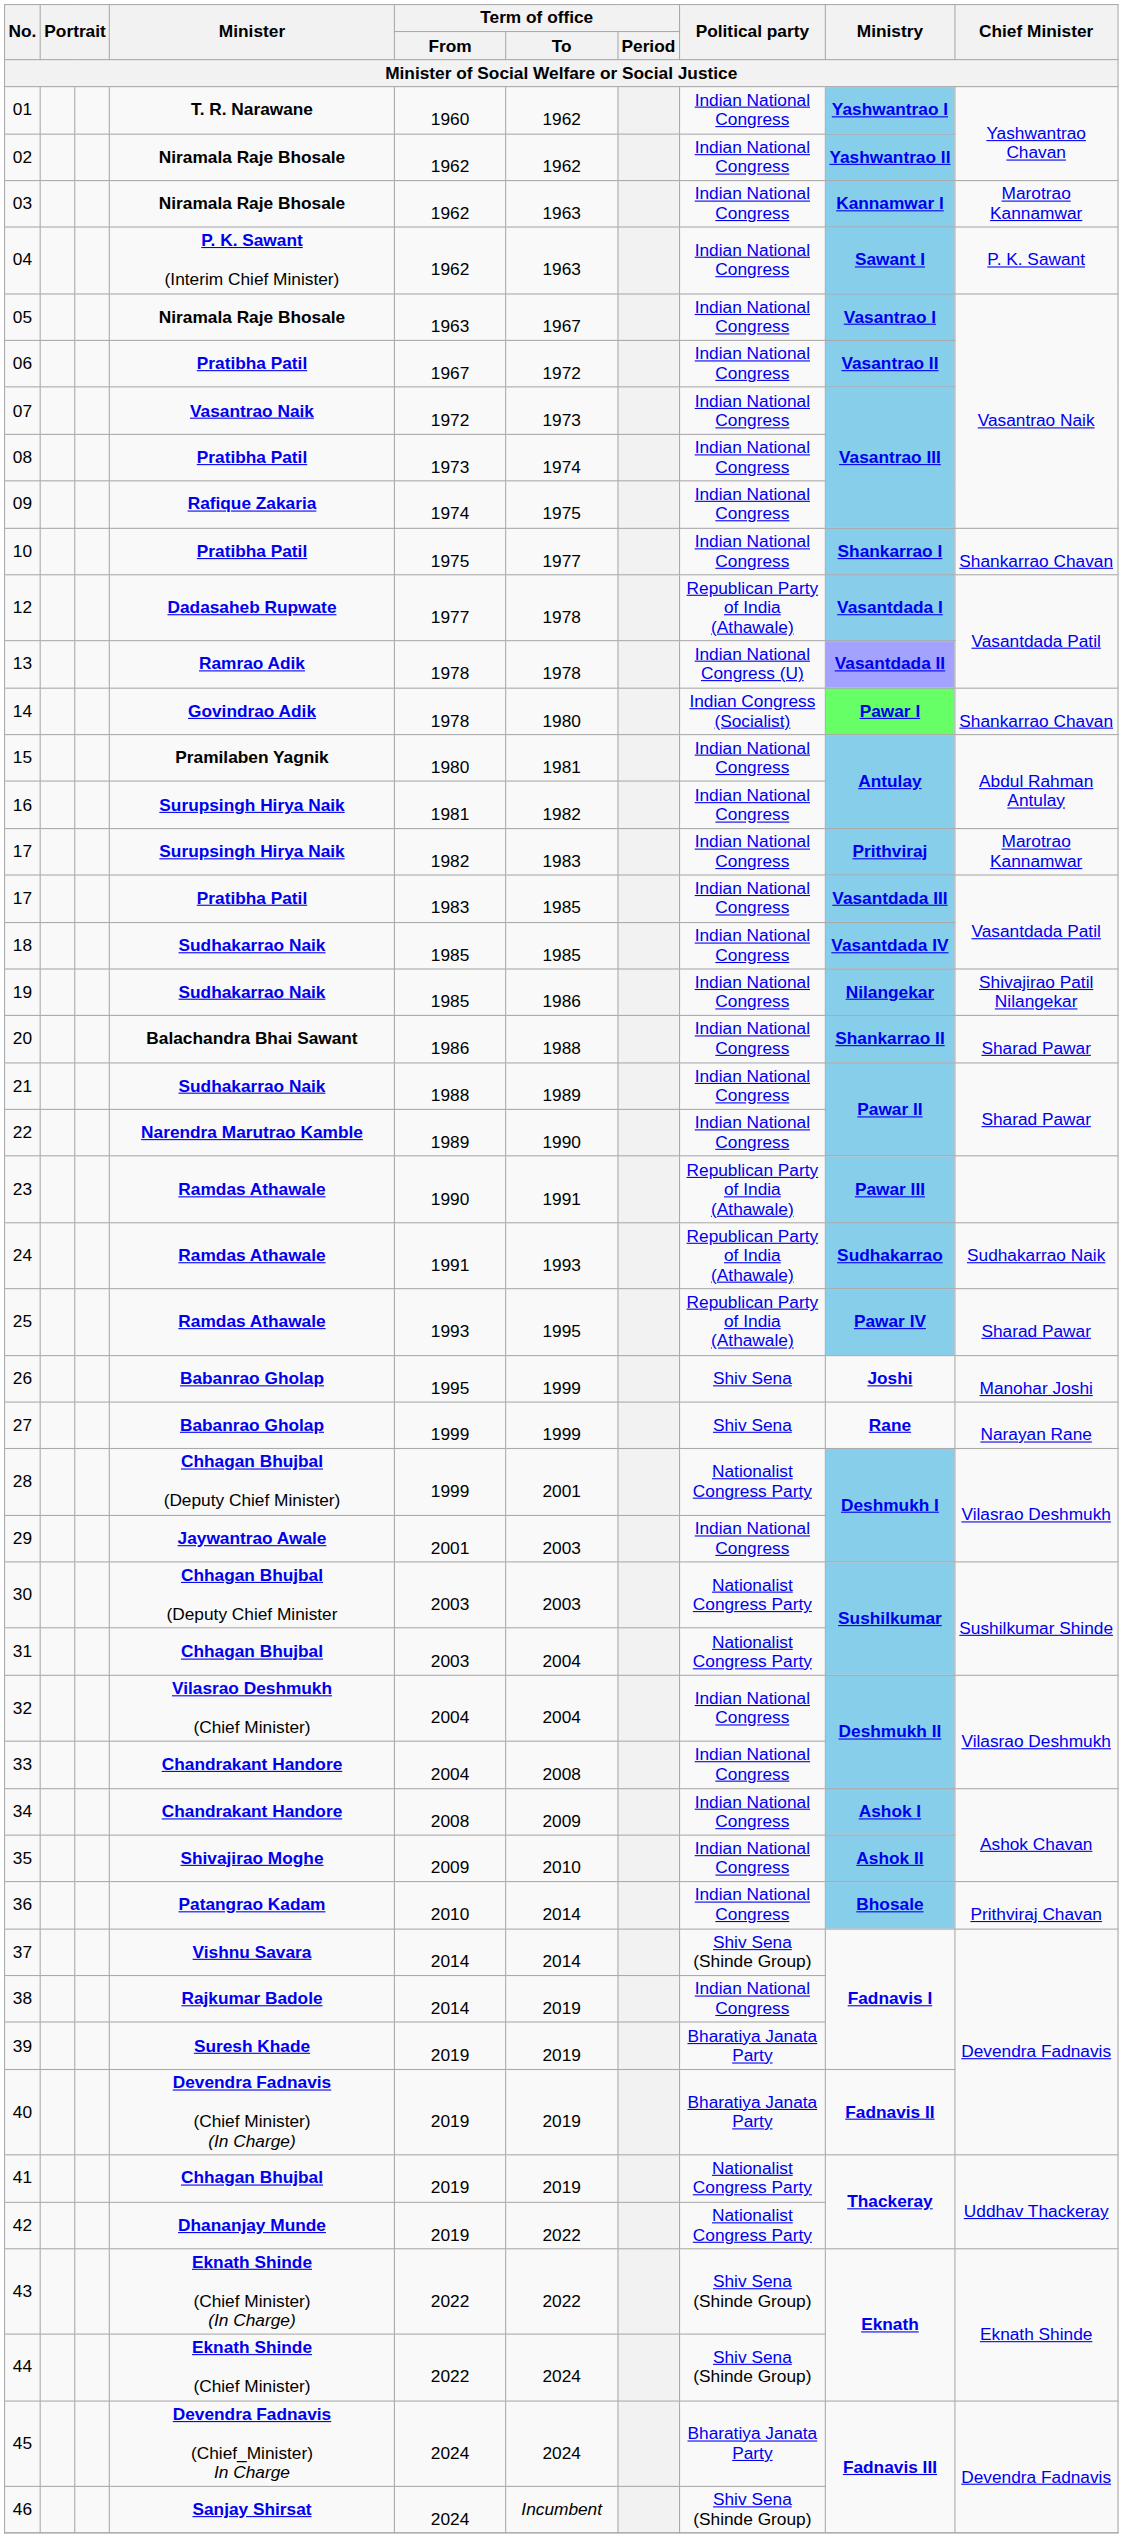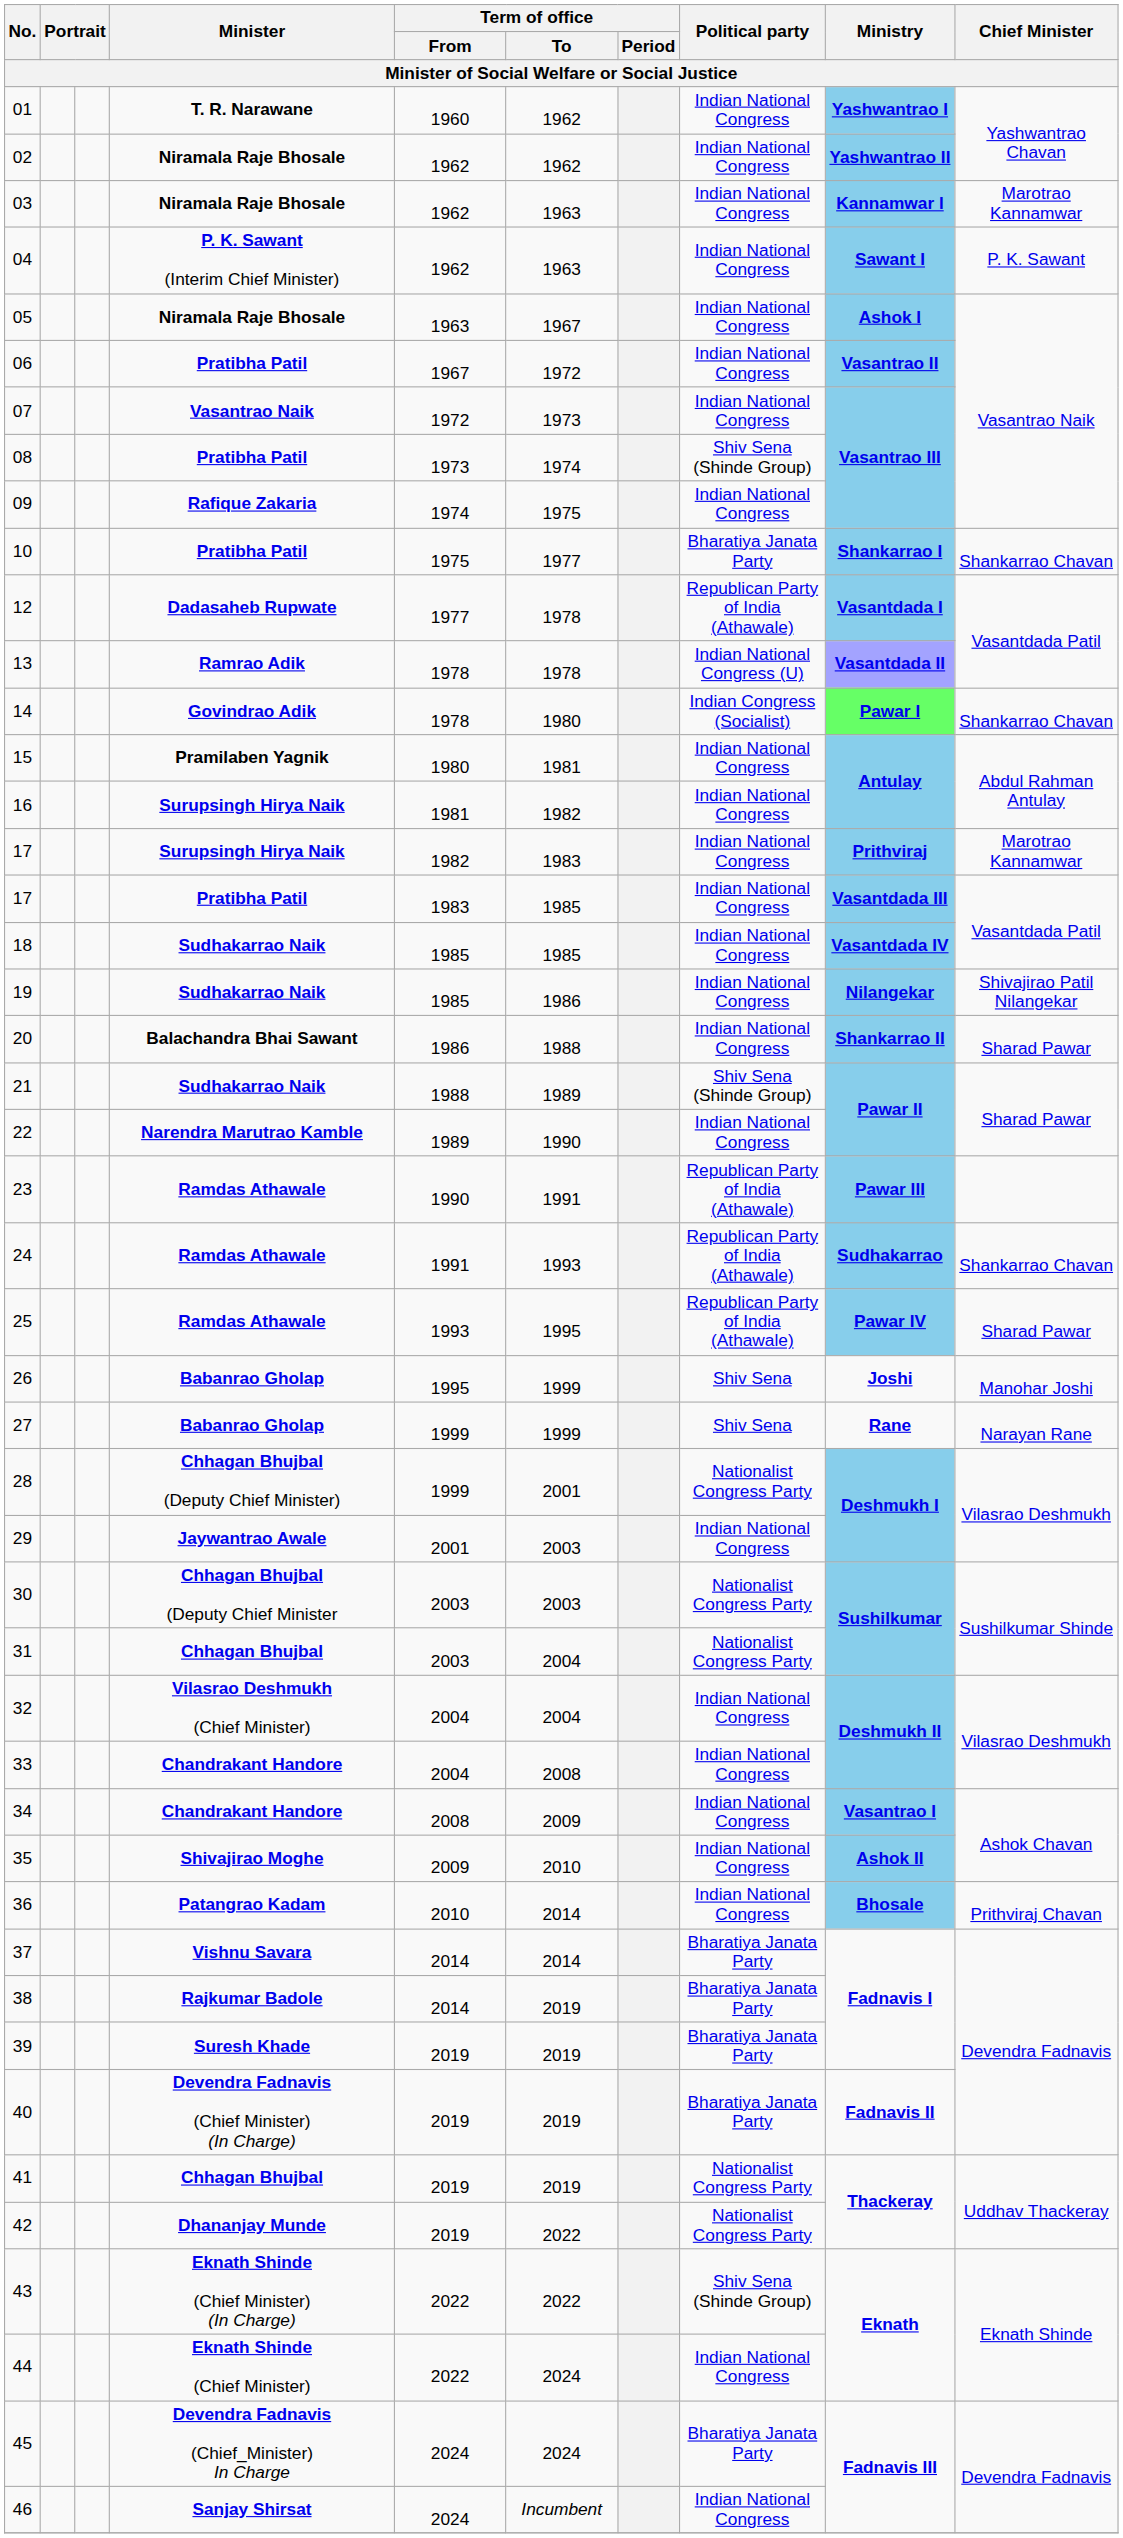(890, 316) Vasantrao I -> (890, 316) Ashok I
(752, 457) Indian National Congress -> (752, 457) Shiv Sena (Shinde Group)
(752, 551) Indian National Congress -> (752, 551) Bharatiya Janata Party
(752, 1085) Indian National Congress -> (752, 1085) Shiv Sena (Shinde Group)
(1036, 1255) Sudhakarrao Naik -> (1036, 1265) Shankarrao Chavan
(890, 1811) Ashok I -> (890, 1811) Vasantrao I
(752, 1952) Shiv Sena (Shinde Group) -> (752, 1952) Bharatiya Janata Party
(752, 1998) Indian National Congress -> (752, 1998) Bharatiya Janata Party
(752, 2367) Shiv Sena (Shinde Group) -> (752, 2367) Indian National Congress
(752, 2509) Shiv Sena (Shinde Group) -> (752, 2509) Indian National Congress
